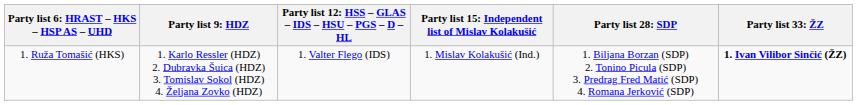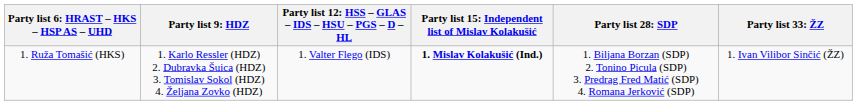(482, 54) normal -> (482, 54) bold
(785, 54) bold -> (785, 54) normal
